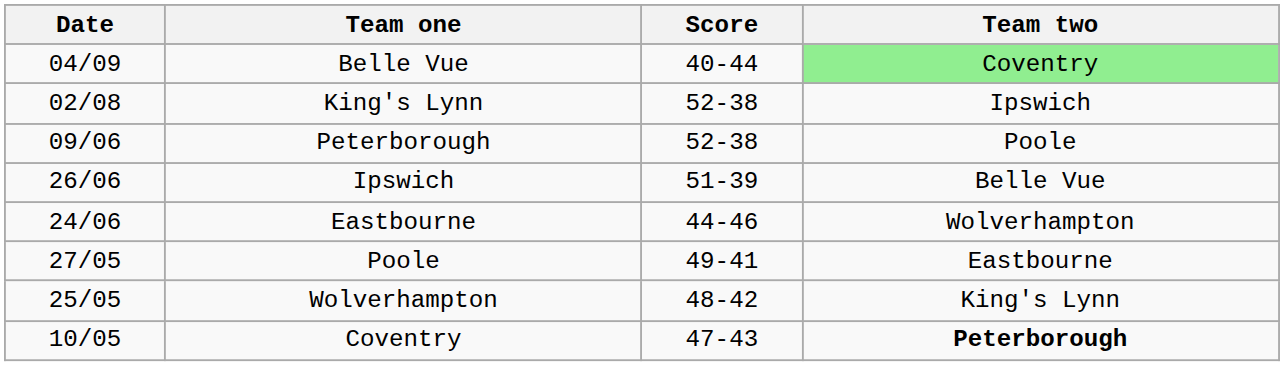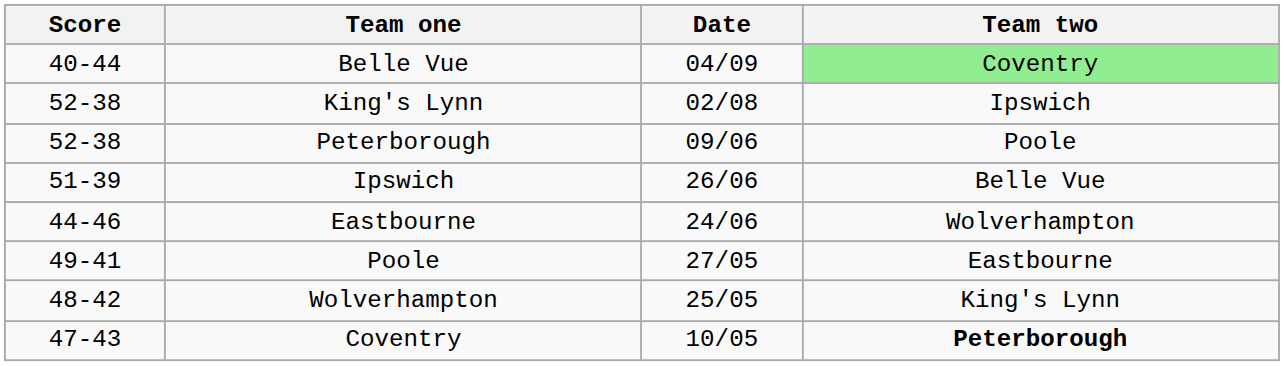columns swapped: (85, 25) <-> (722, 25)
